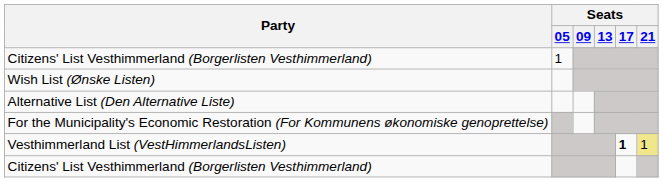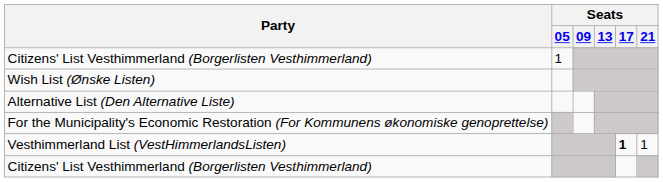(644, 144) khaki background -> (644, 144) no background
